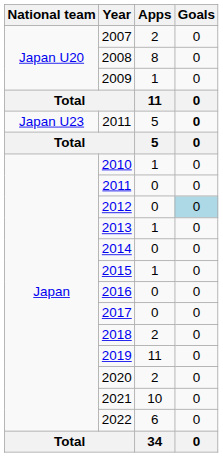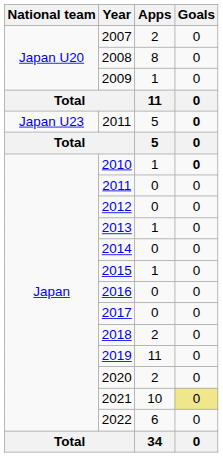(196, 164) normal -> (196, 164) bold
(196, 206) lightblue background -> (196, 206) no background
(196, 398) no background -> (196, 398) khaki background
